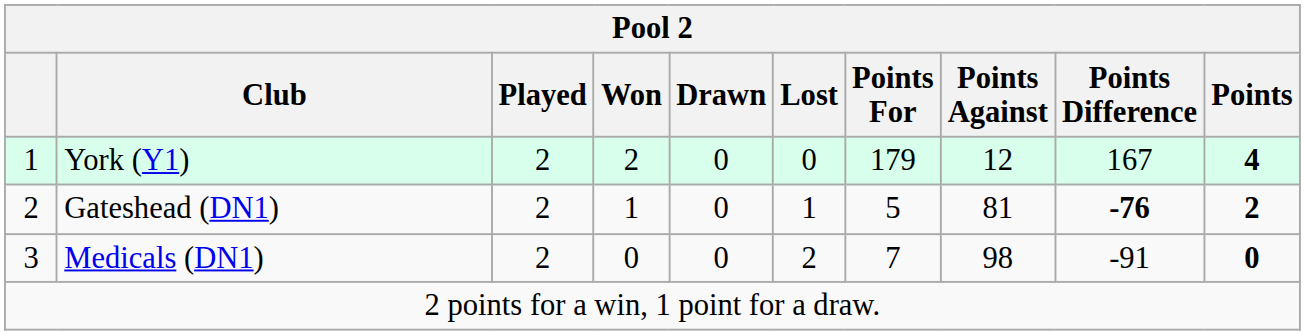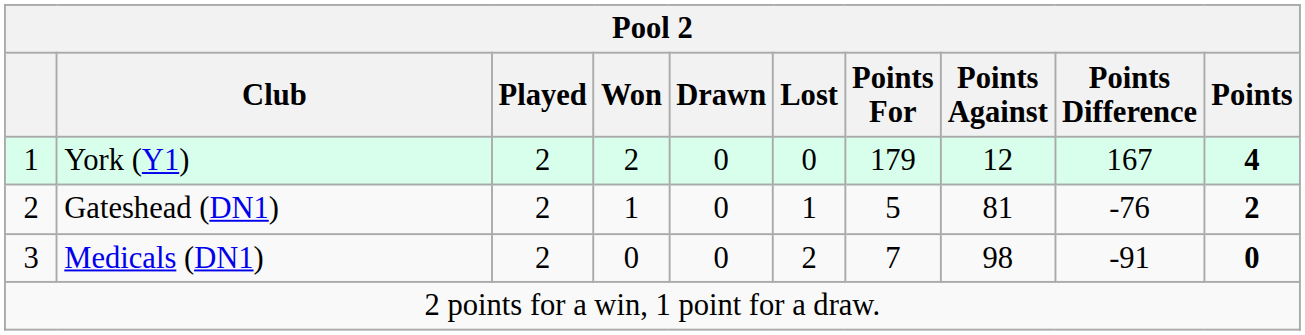(1130, 208) bold -> (1130, 208) normal
